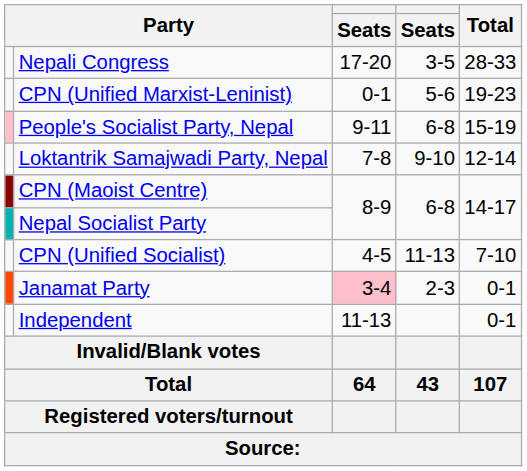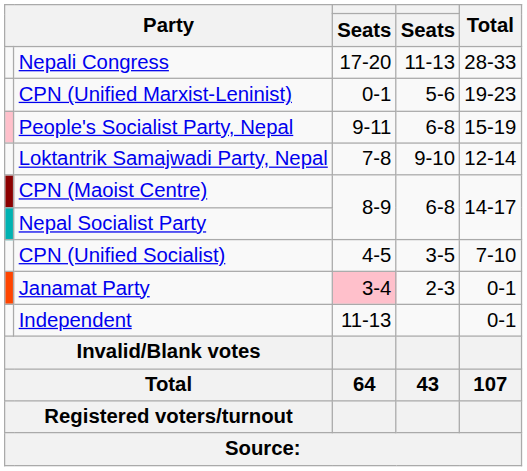(440, 62) 3-5 -> (430, 62) 11-13
(430, 255) 11-13 -> (440, 255) 3-5
